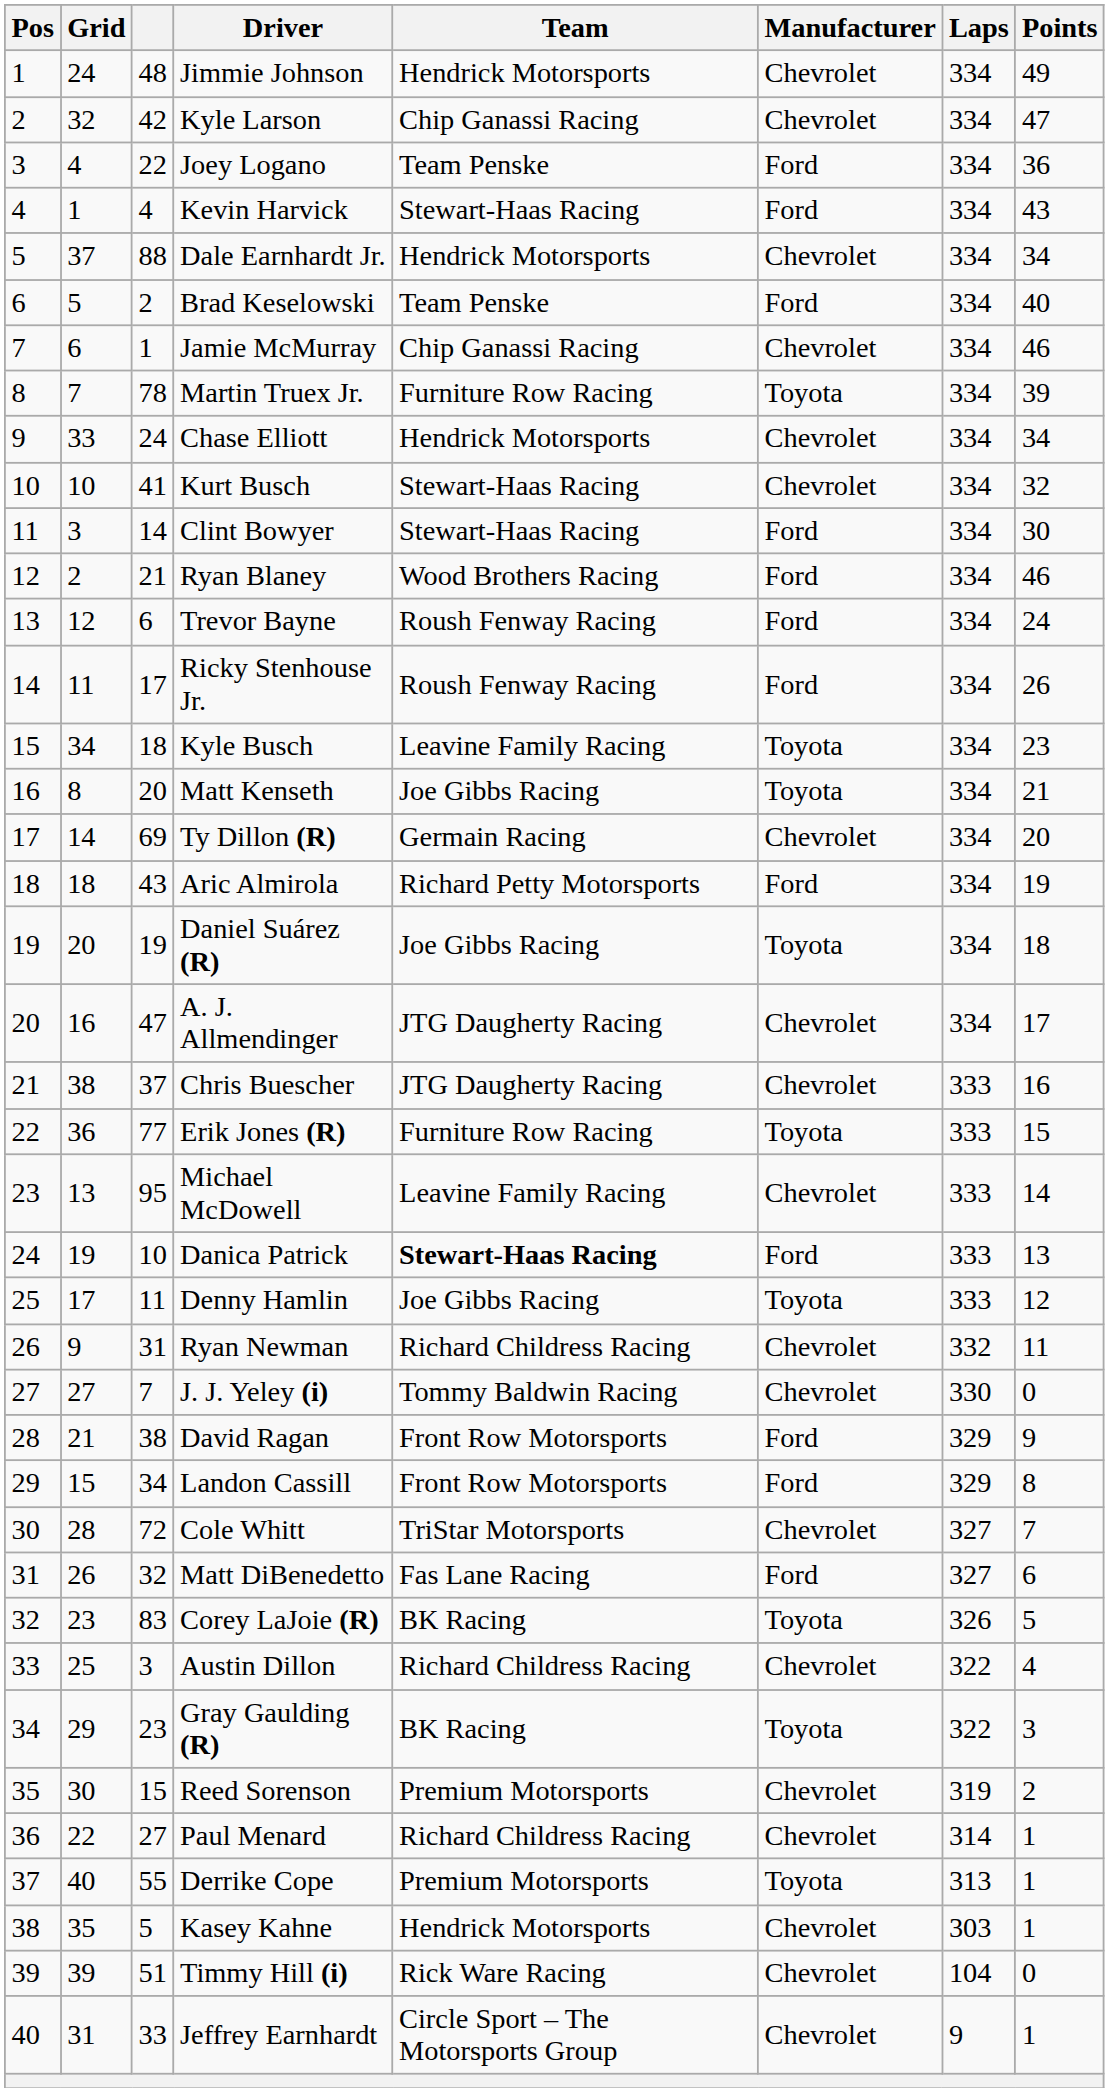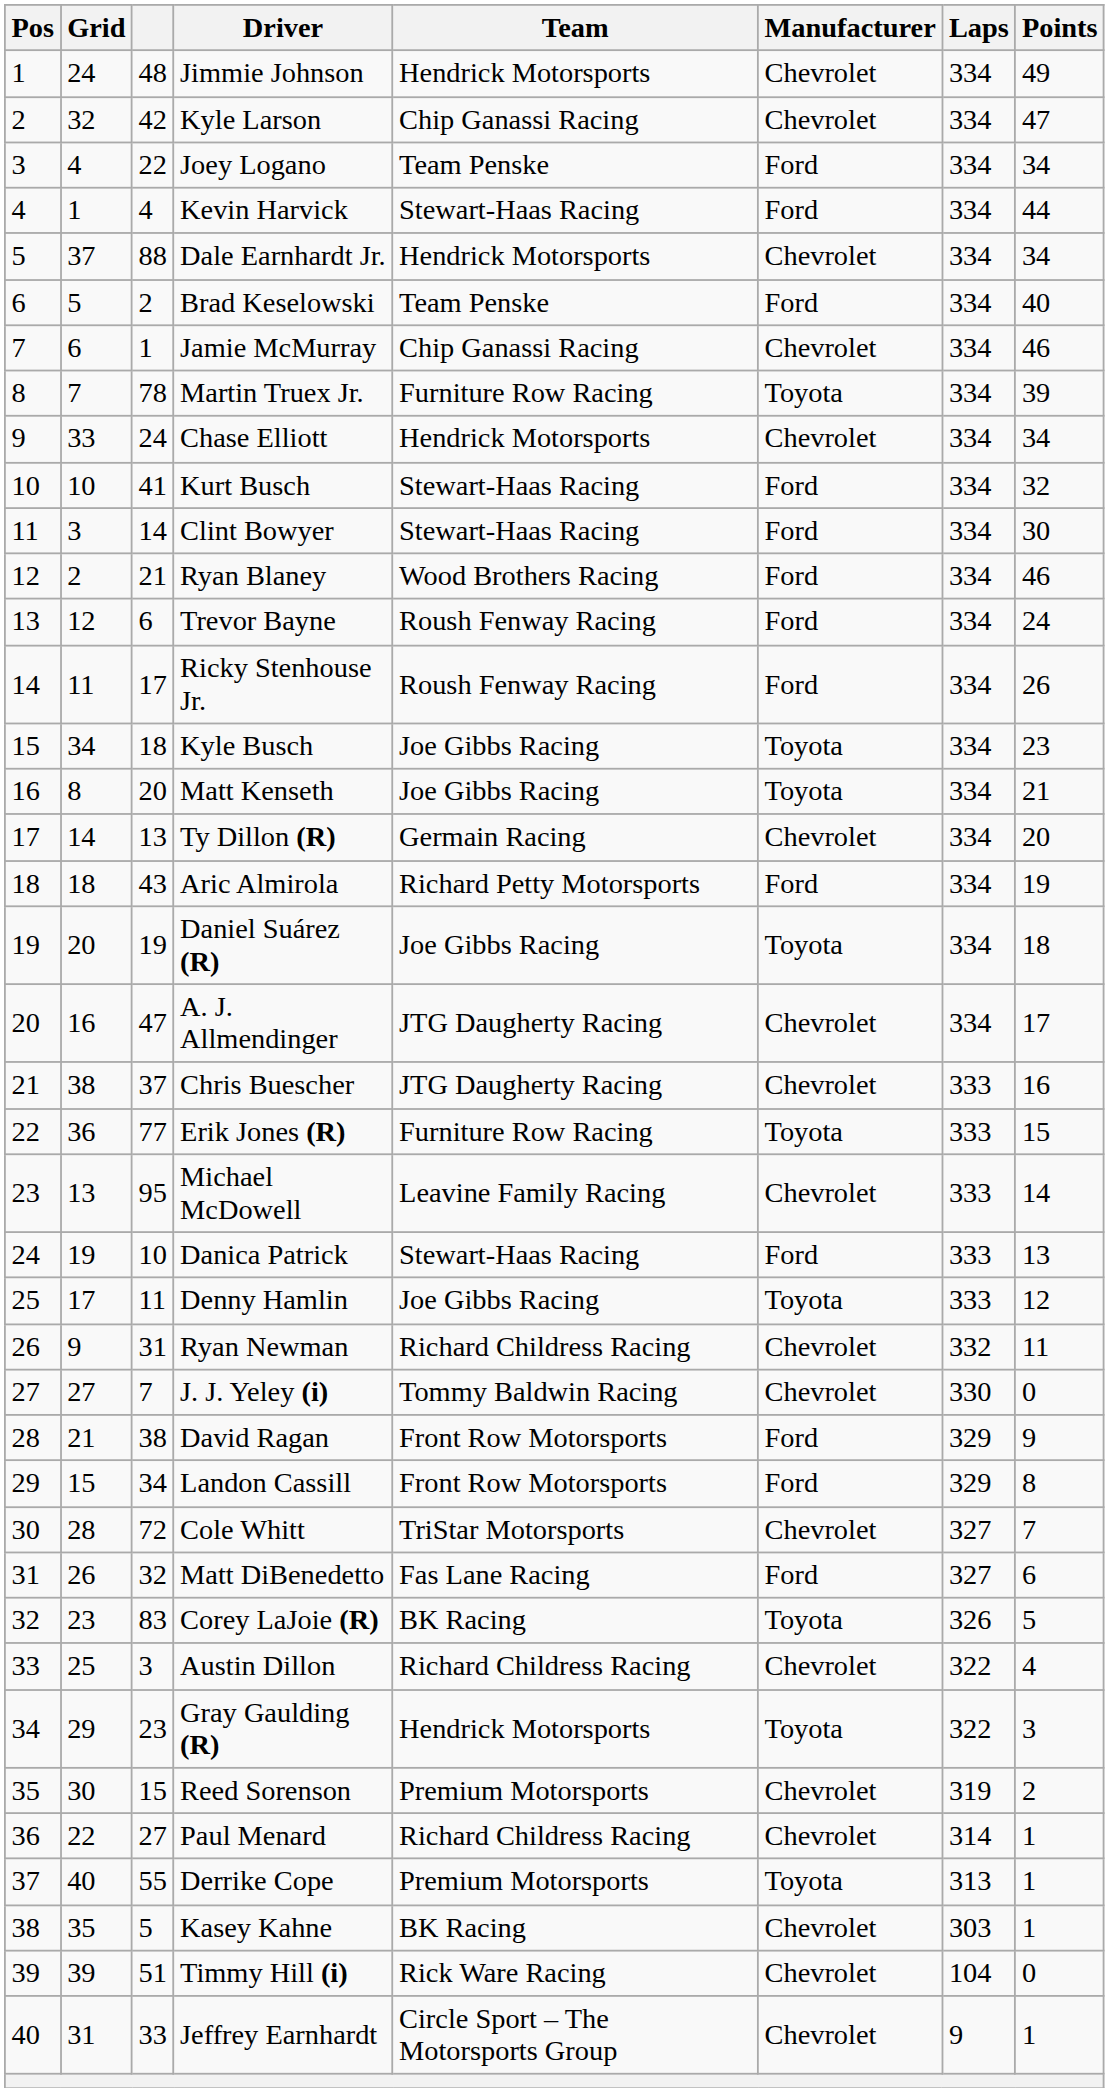(1036, 164) 36 -> (1036, 164) 34
(1036, 209) 43 -> (1036, 209) 44
(820, 484) Chevrolet -> (791, 484) Ford
(532, 745) Leavine Family Racing -> (499, 745) Joe Gibbs Racing
(153, 836) 69 -> (153, 836) 13
(528, 1254) bold -> (519, 1254) normal
(462, 1727) BK Racing -> (525, 1727) Hendrick Motorsports
(525, 1926) Hendrick Motorsports -> (462, 1926) BK Racing
